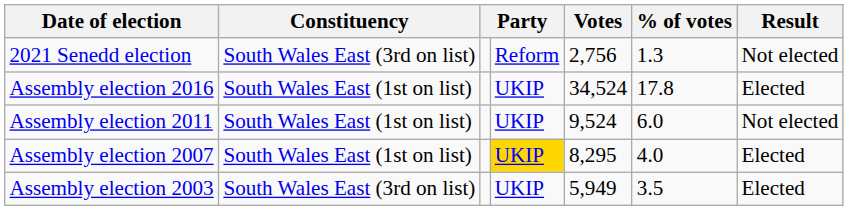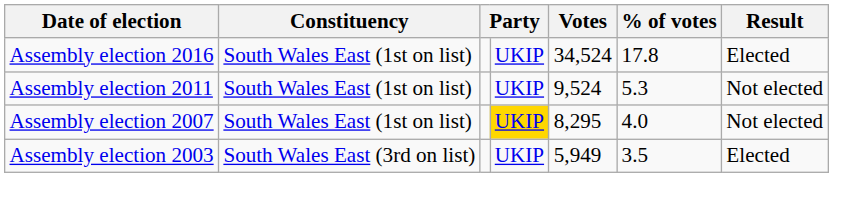- row: (100, 54)
(650, 121) 6.0 -> (635, 88) 5.3
(773, 155) Elected -> (775, 121) Not elected
